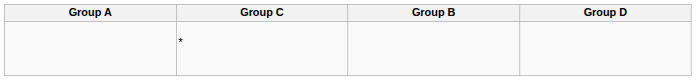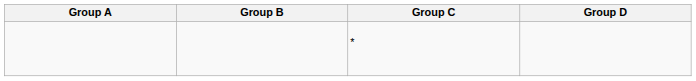columns swapped: (434, 13) <-> (262, 13)
